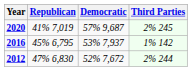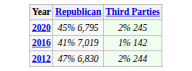- column: (103, 12)
(53, 27) 41% 7,019 -> (78, 27) 45% 6,795
(53, 43) 45% 6,795 -> (78, 43) 41% 7,019
